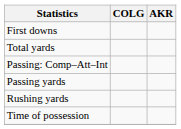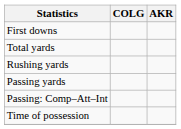rows swapped: (38, 98) <-> (57, 64)
